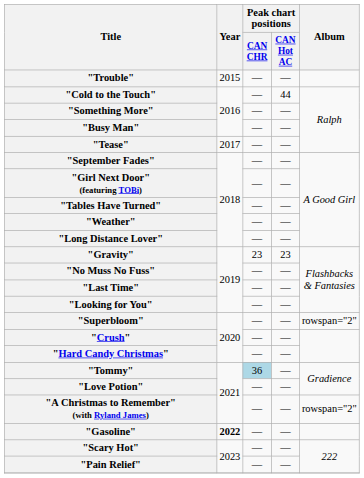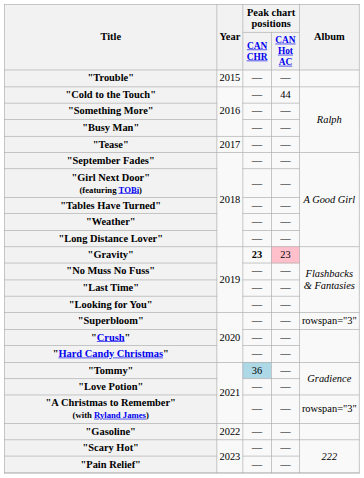(257, 255) normal -> (257, 255) bold
(285, 255) no background -> (285, 255) pink background
(329, 321) rowspan="2" -> (329, 321) rowspan="3"
(329, 409) rowspan="2" -> (329, 409) rowspan="3"
(230, 431) bold -> (230, 431) normal
